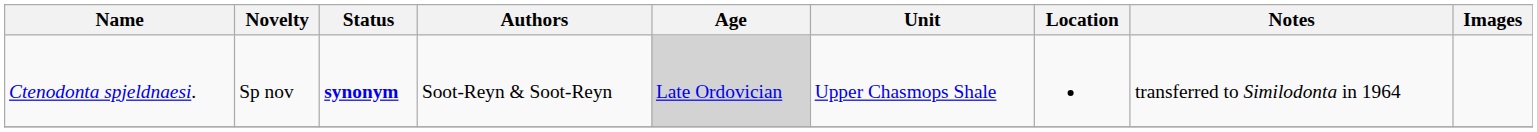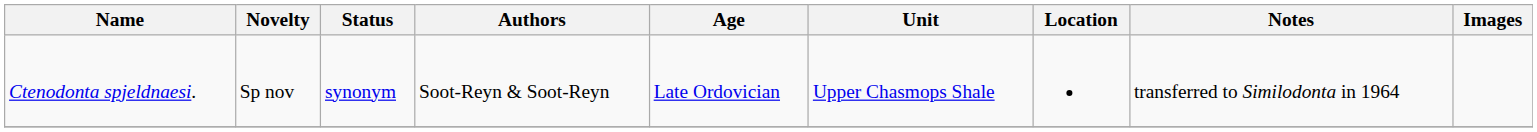(361, 91) bold -> (361, 91) normal
(719, 91) lightgrey background -> (717, 91) no background
